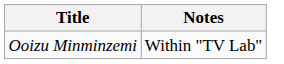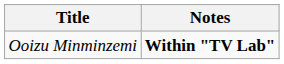(204, 44) normal -> (210, 44) bold
